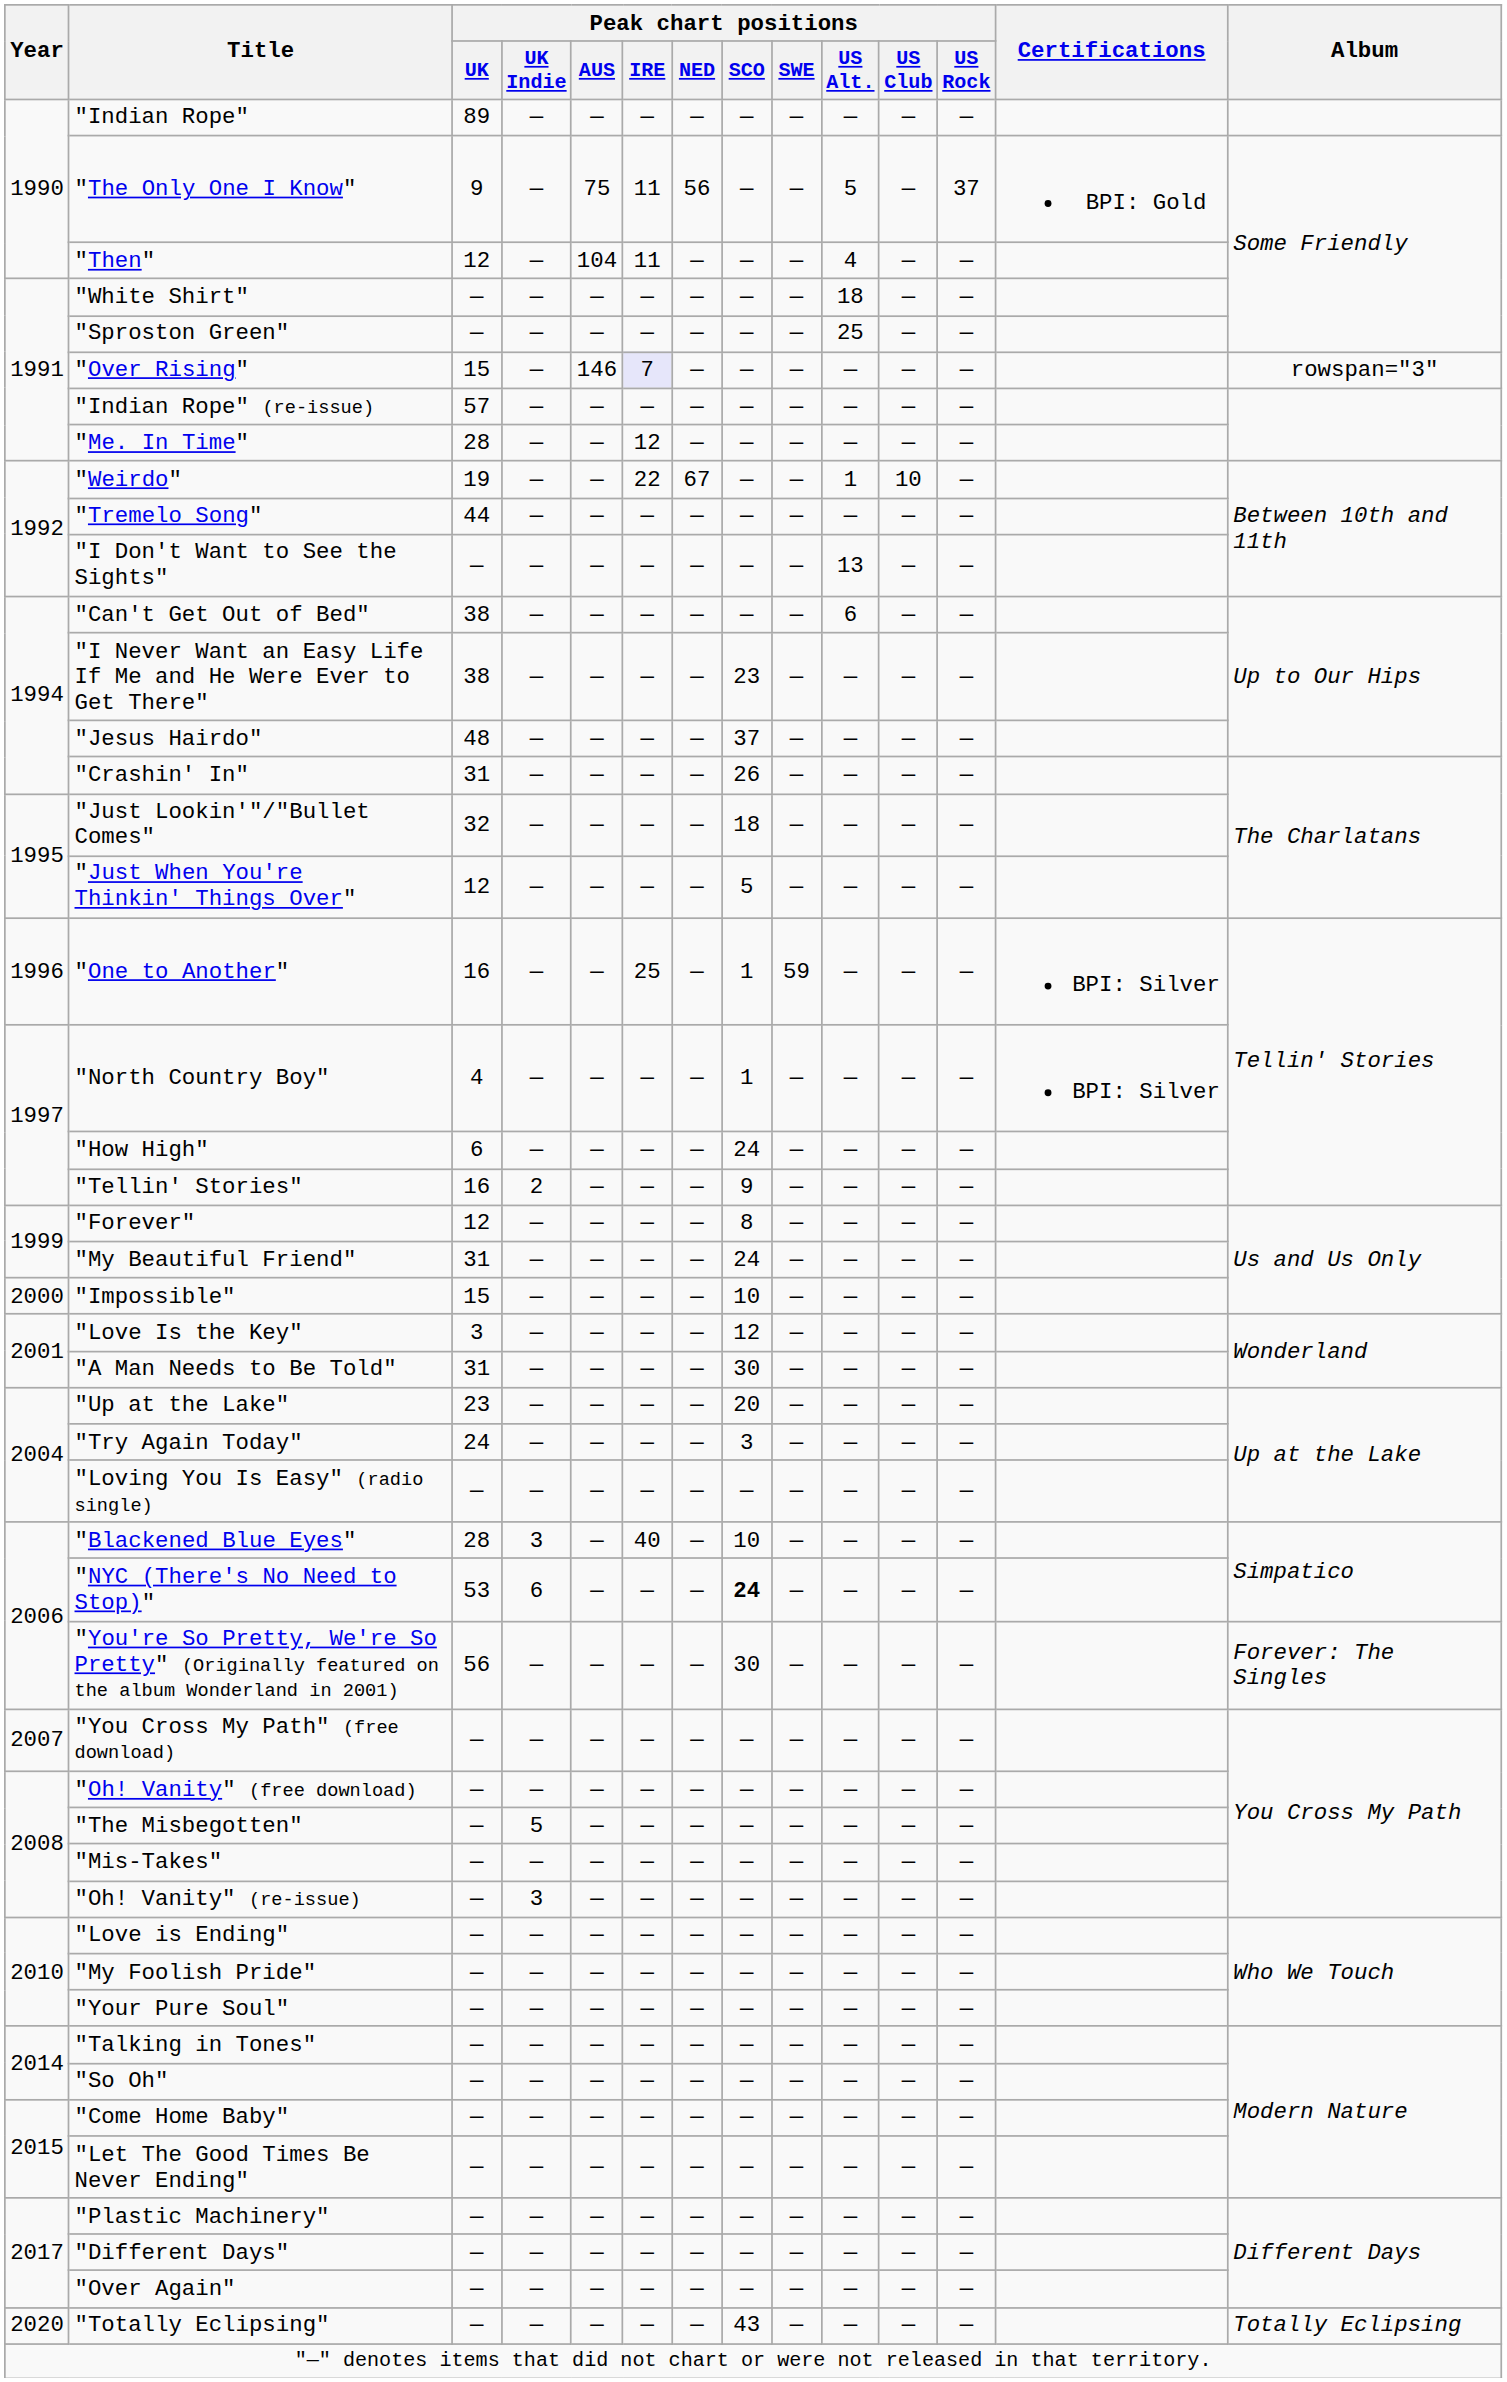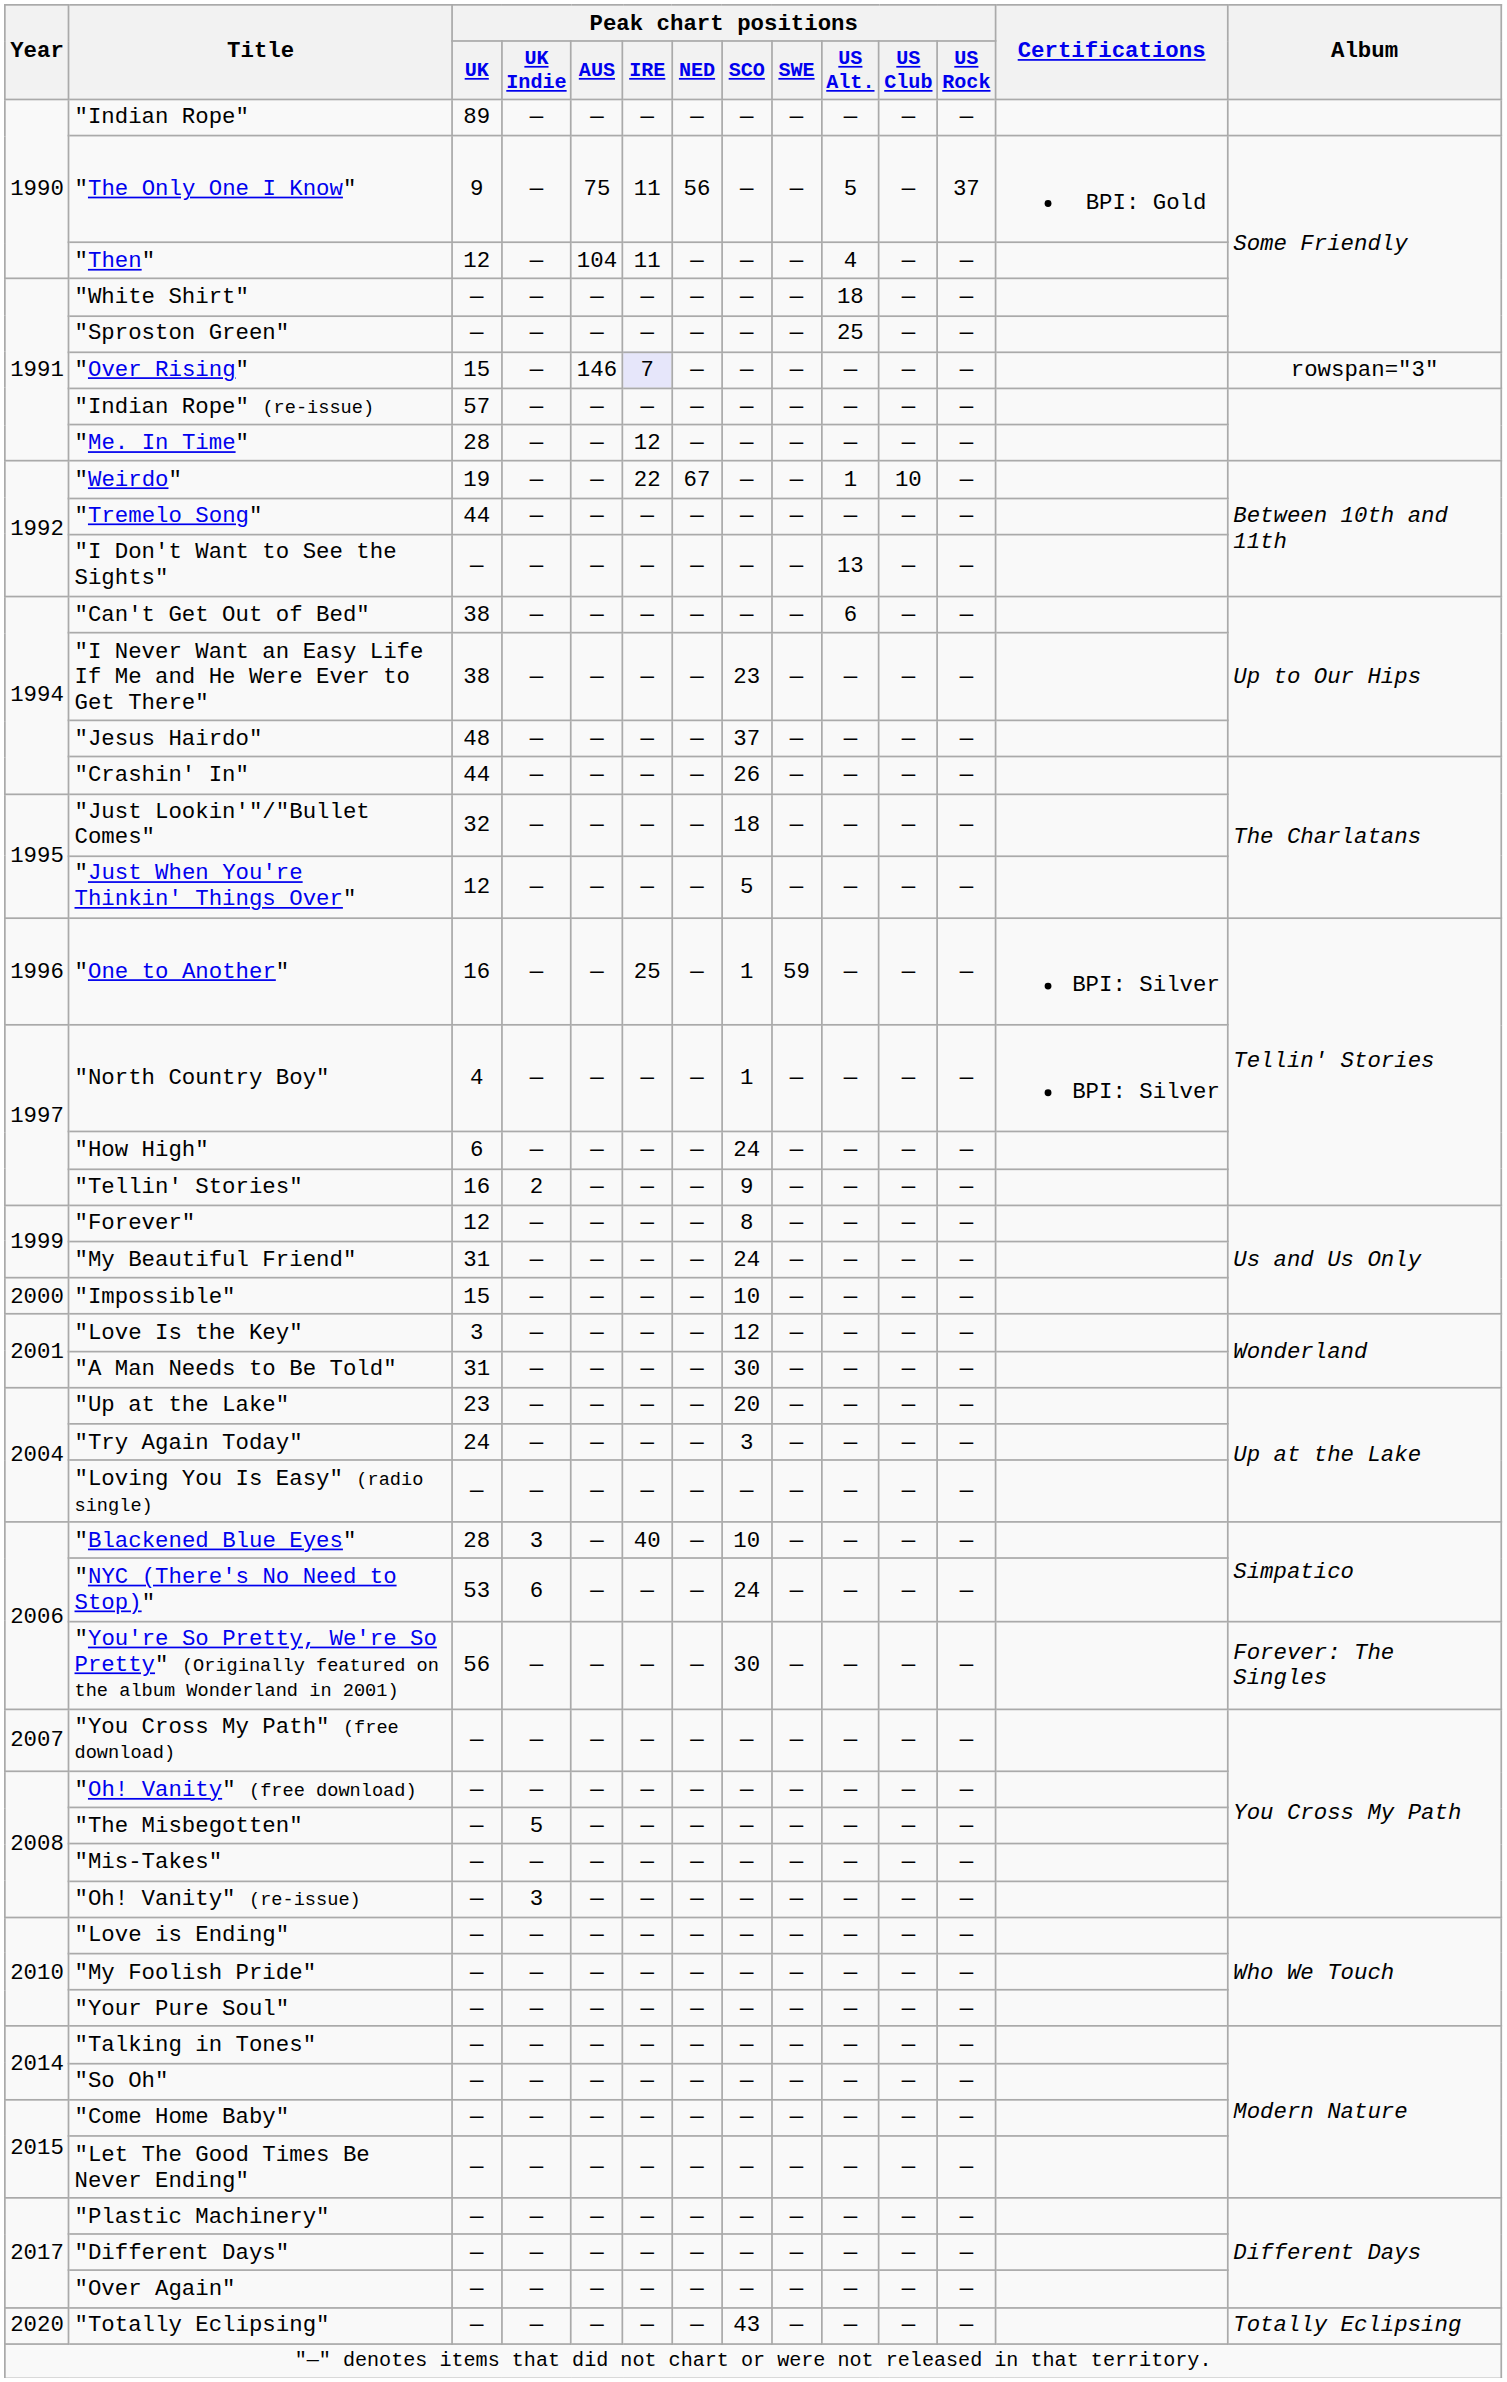(477, 776) 31 -> (477, 776) 44
(747, 1590) bold -> (747, 1590) normal
